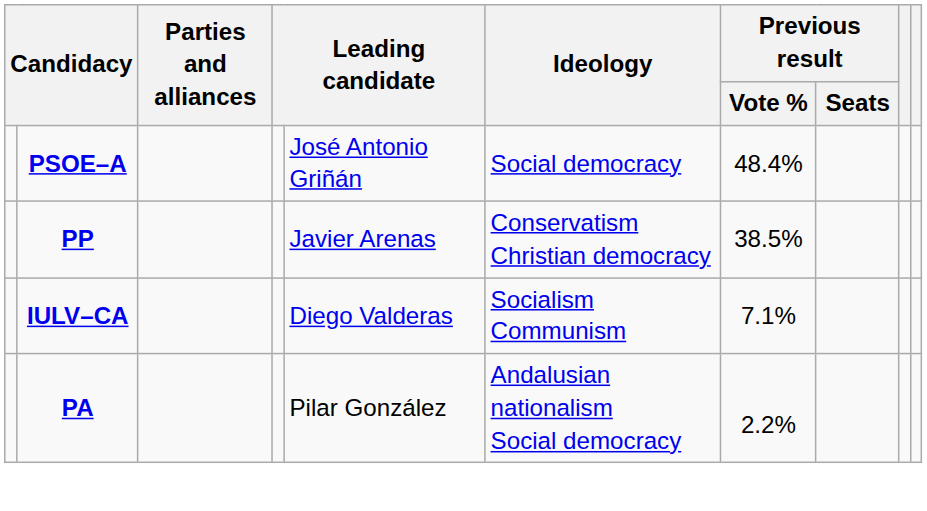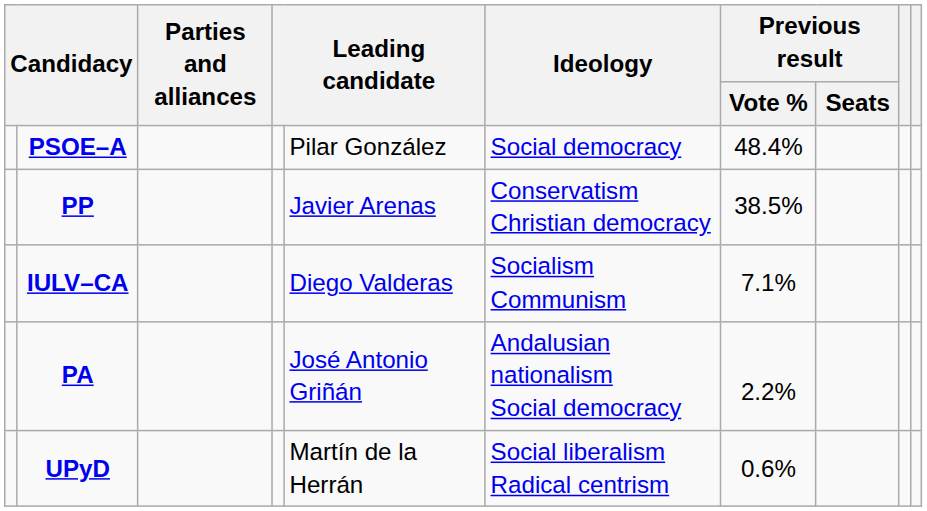(359, 163) José Antonio Griñán -> (368, 146) Pilar González
(368, 408) Pilar González -> (359, 375) José Antonio Griñán
+ row: (78, 468)
